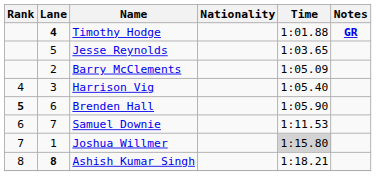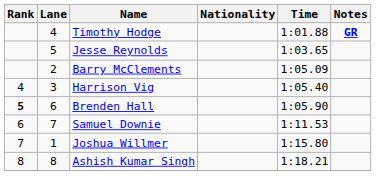(53, 32) bold -> (53, 32) normal
(304, 143) lightgrey background -> (304, 143) no background
(53, 161) bold -> (53, 161) normal
